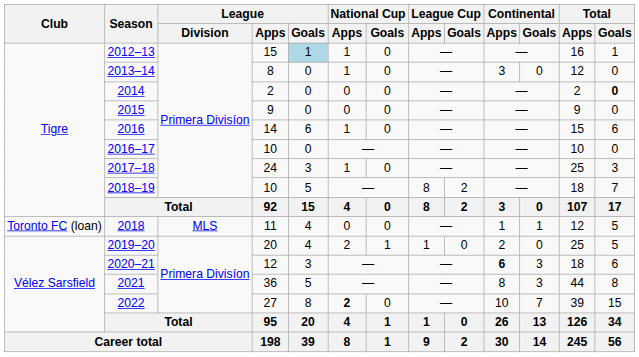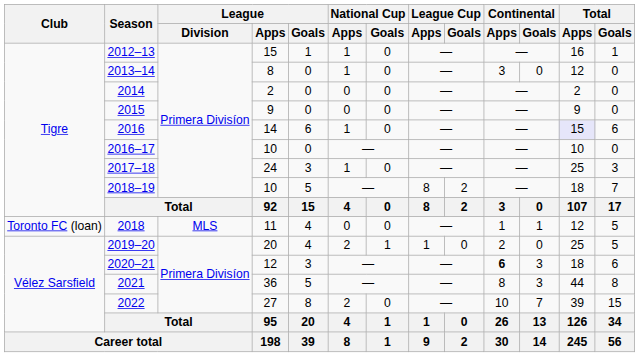(308, 52) lightblue background -> (308, 52) no background
(615, 91) bold -> (615, 91) normal
(577, 129) no background -> (577, 129) lavender background
(347, 303) bold -> (347, 303) normal
